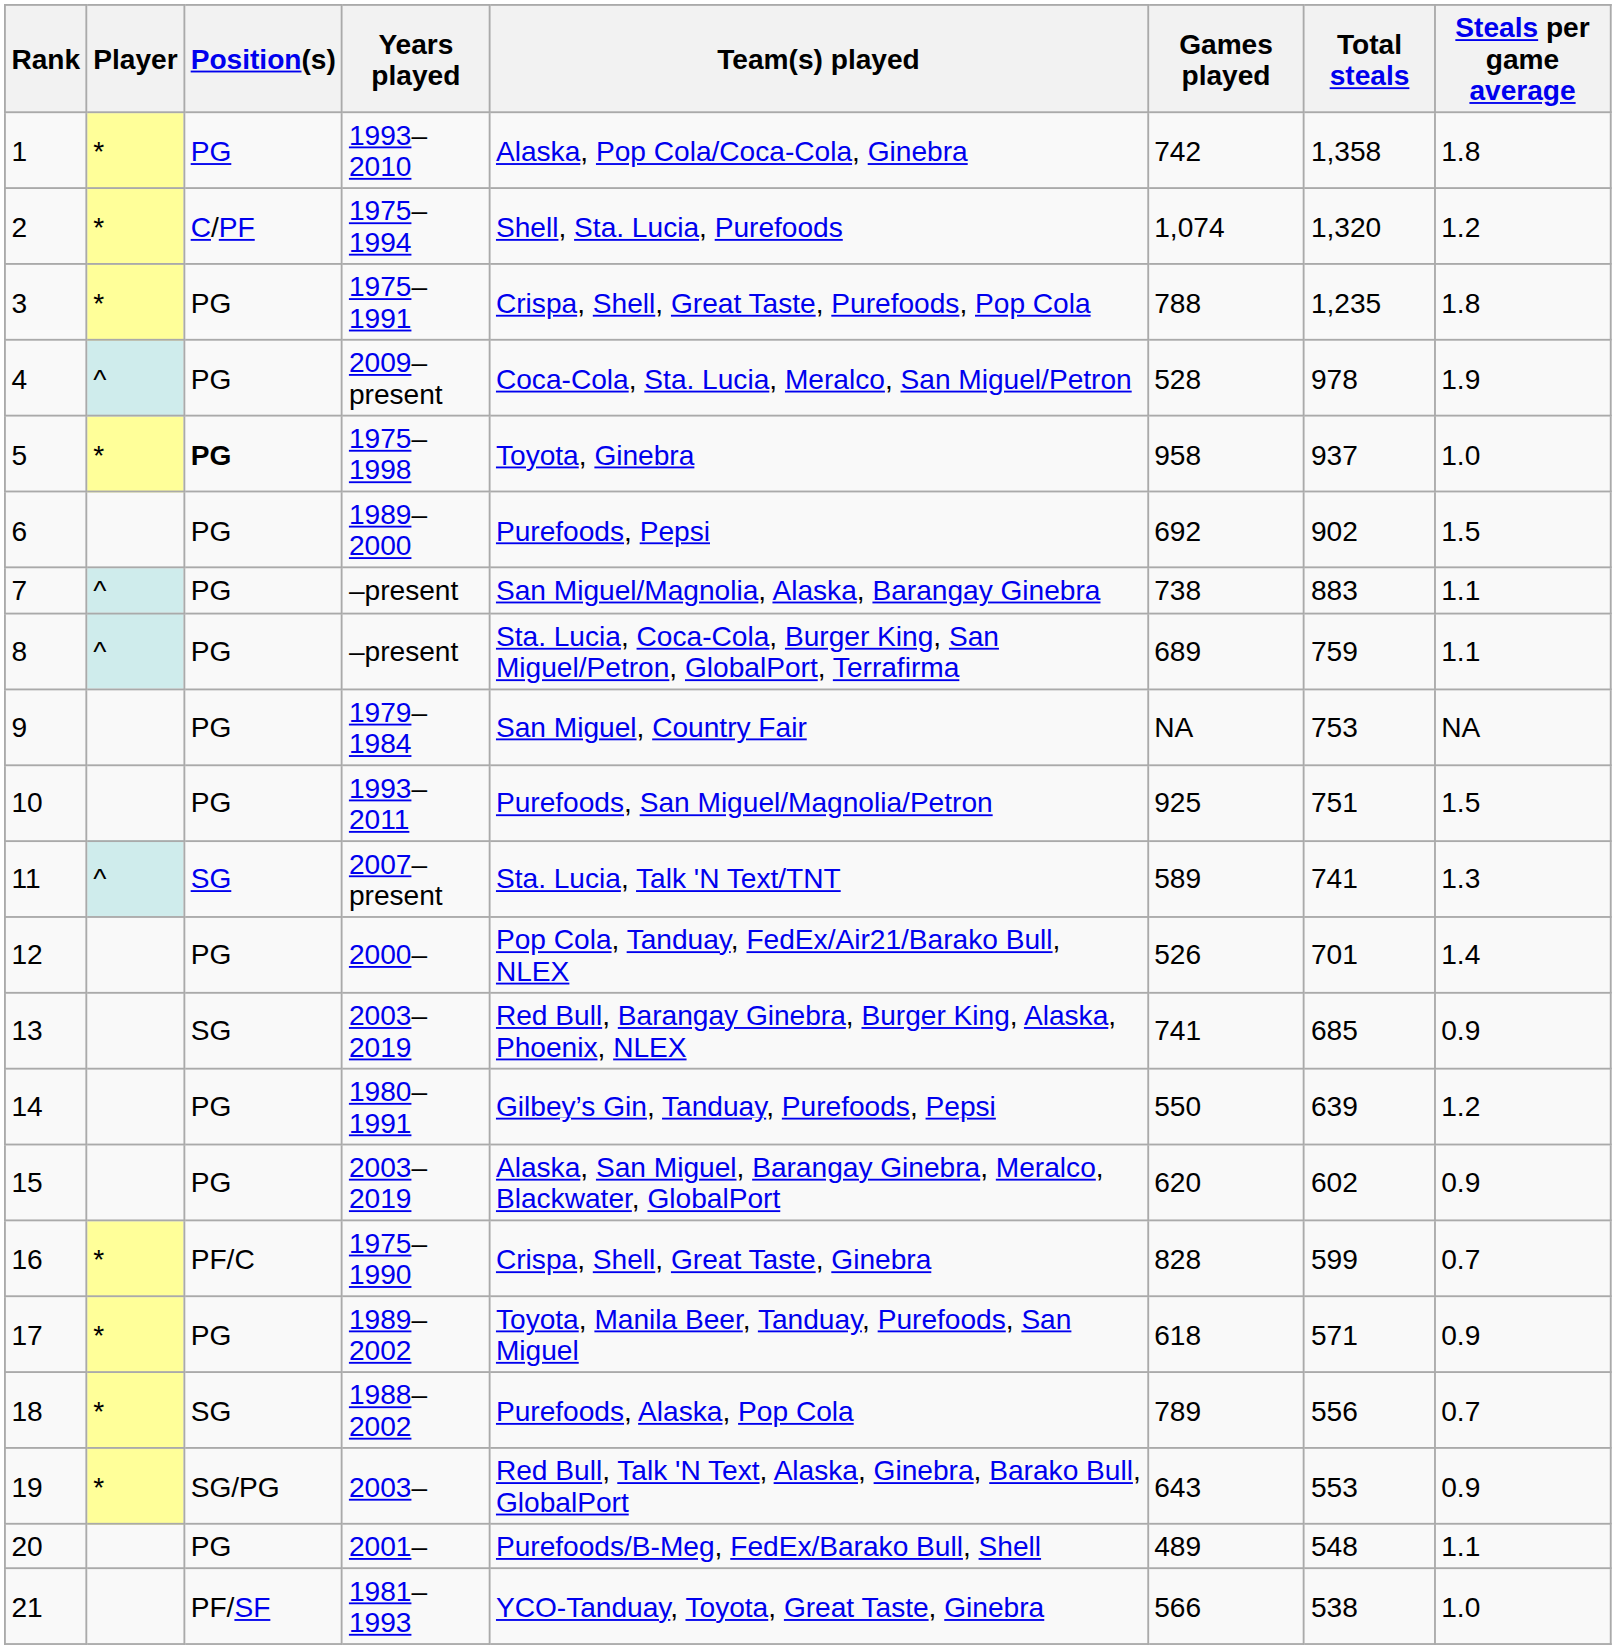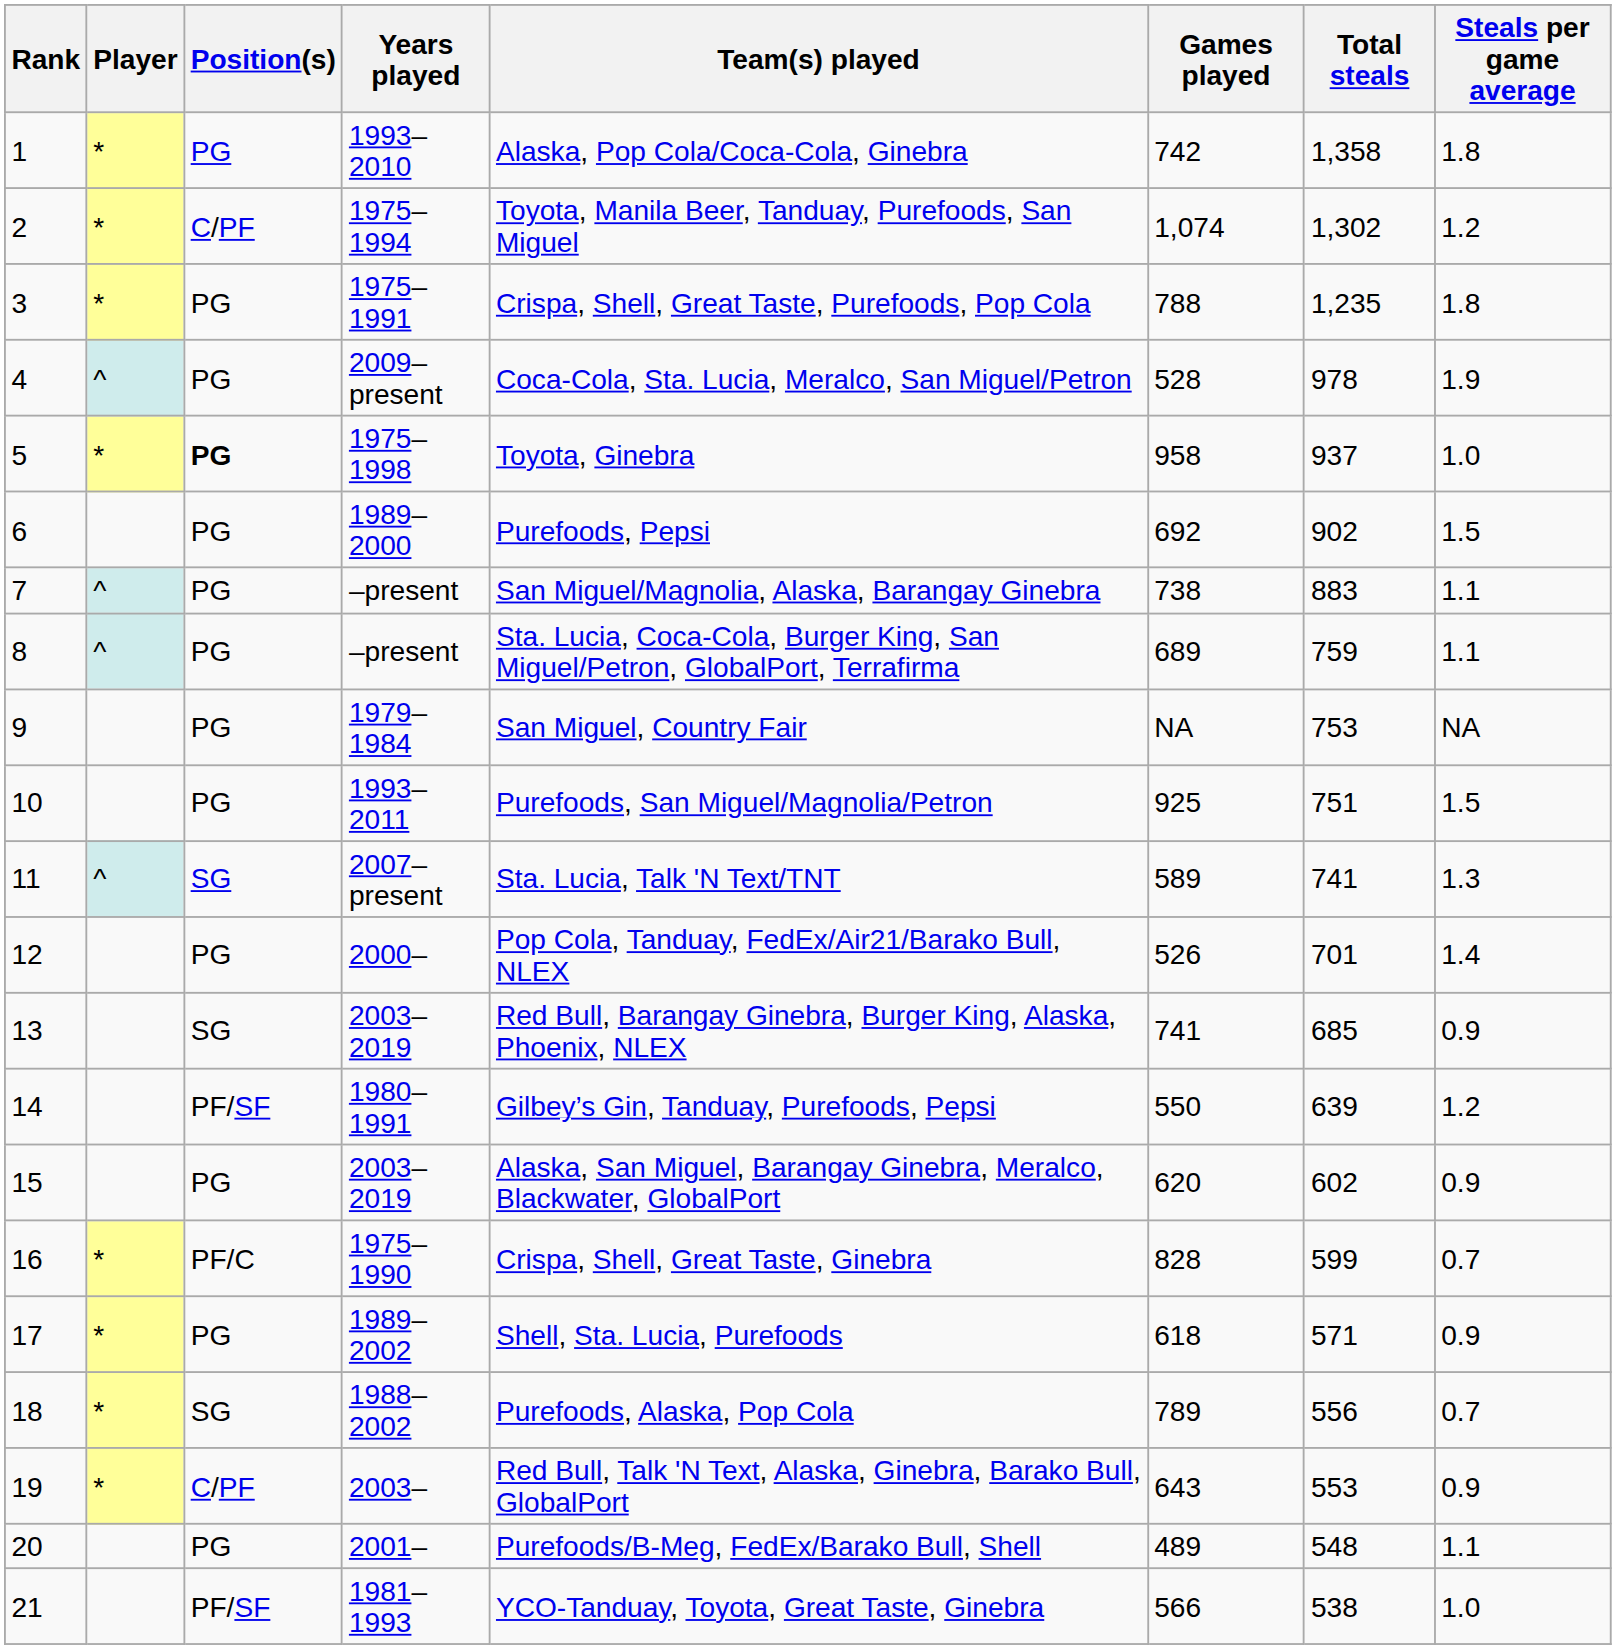(669, 226) Shell, Sta. Lucia, Purefoods -> (784, 226) Toyota, Manila Beer, Tanduay, Purefoods, San Miguel
(1346, 226) 1,320 -> (1346, 226) 1,302
(211, 1107) PG -> (231, 1107) PF/SF
(784, 1335) Toyota, Manila Beer, Tanduay, Purefoods, San Miguel -> (669, 1335) Shell, Sta. Lucia, Purefoods
(235, 1486) SG/PG -> (223, 1486) C/PF
